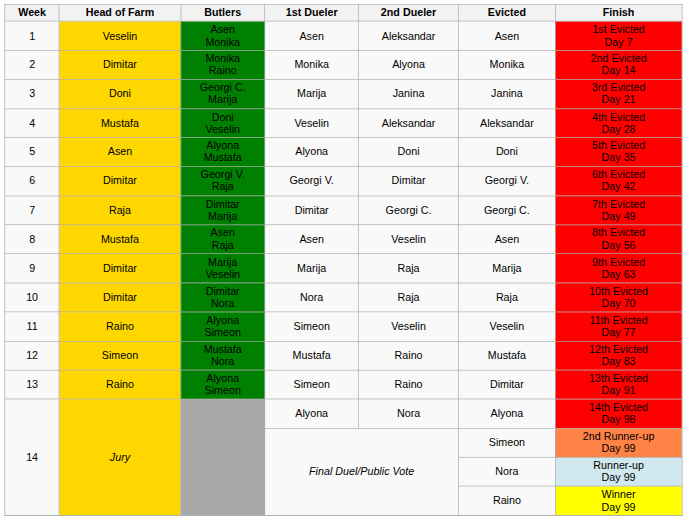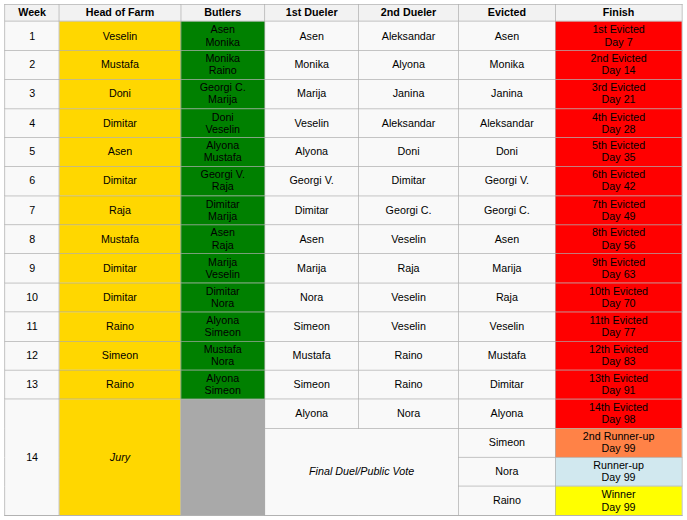(120, 65) Dimitar -> (120, 65) Mustafa
(120, 123) Mustafa -> (120, 123) Dimitar
(409, 297) Raja -> (409, 297) Veselin
